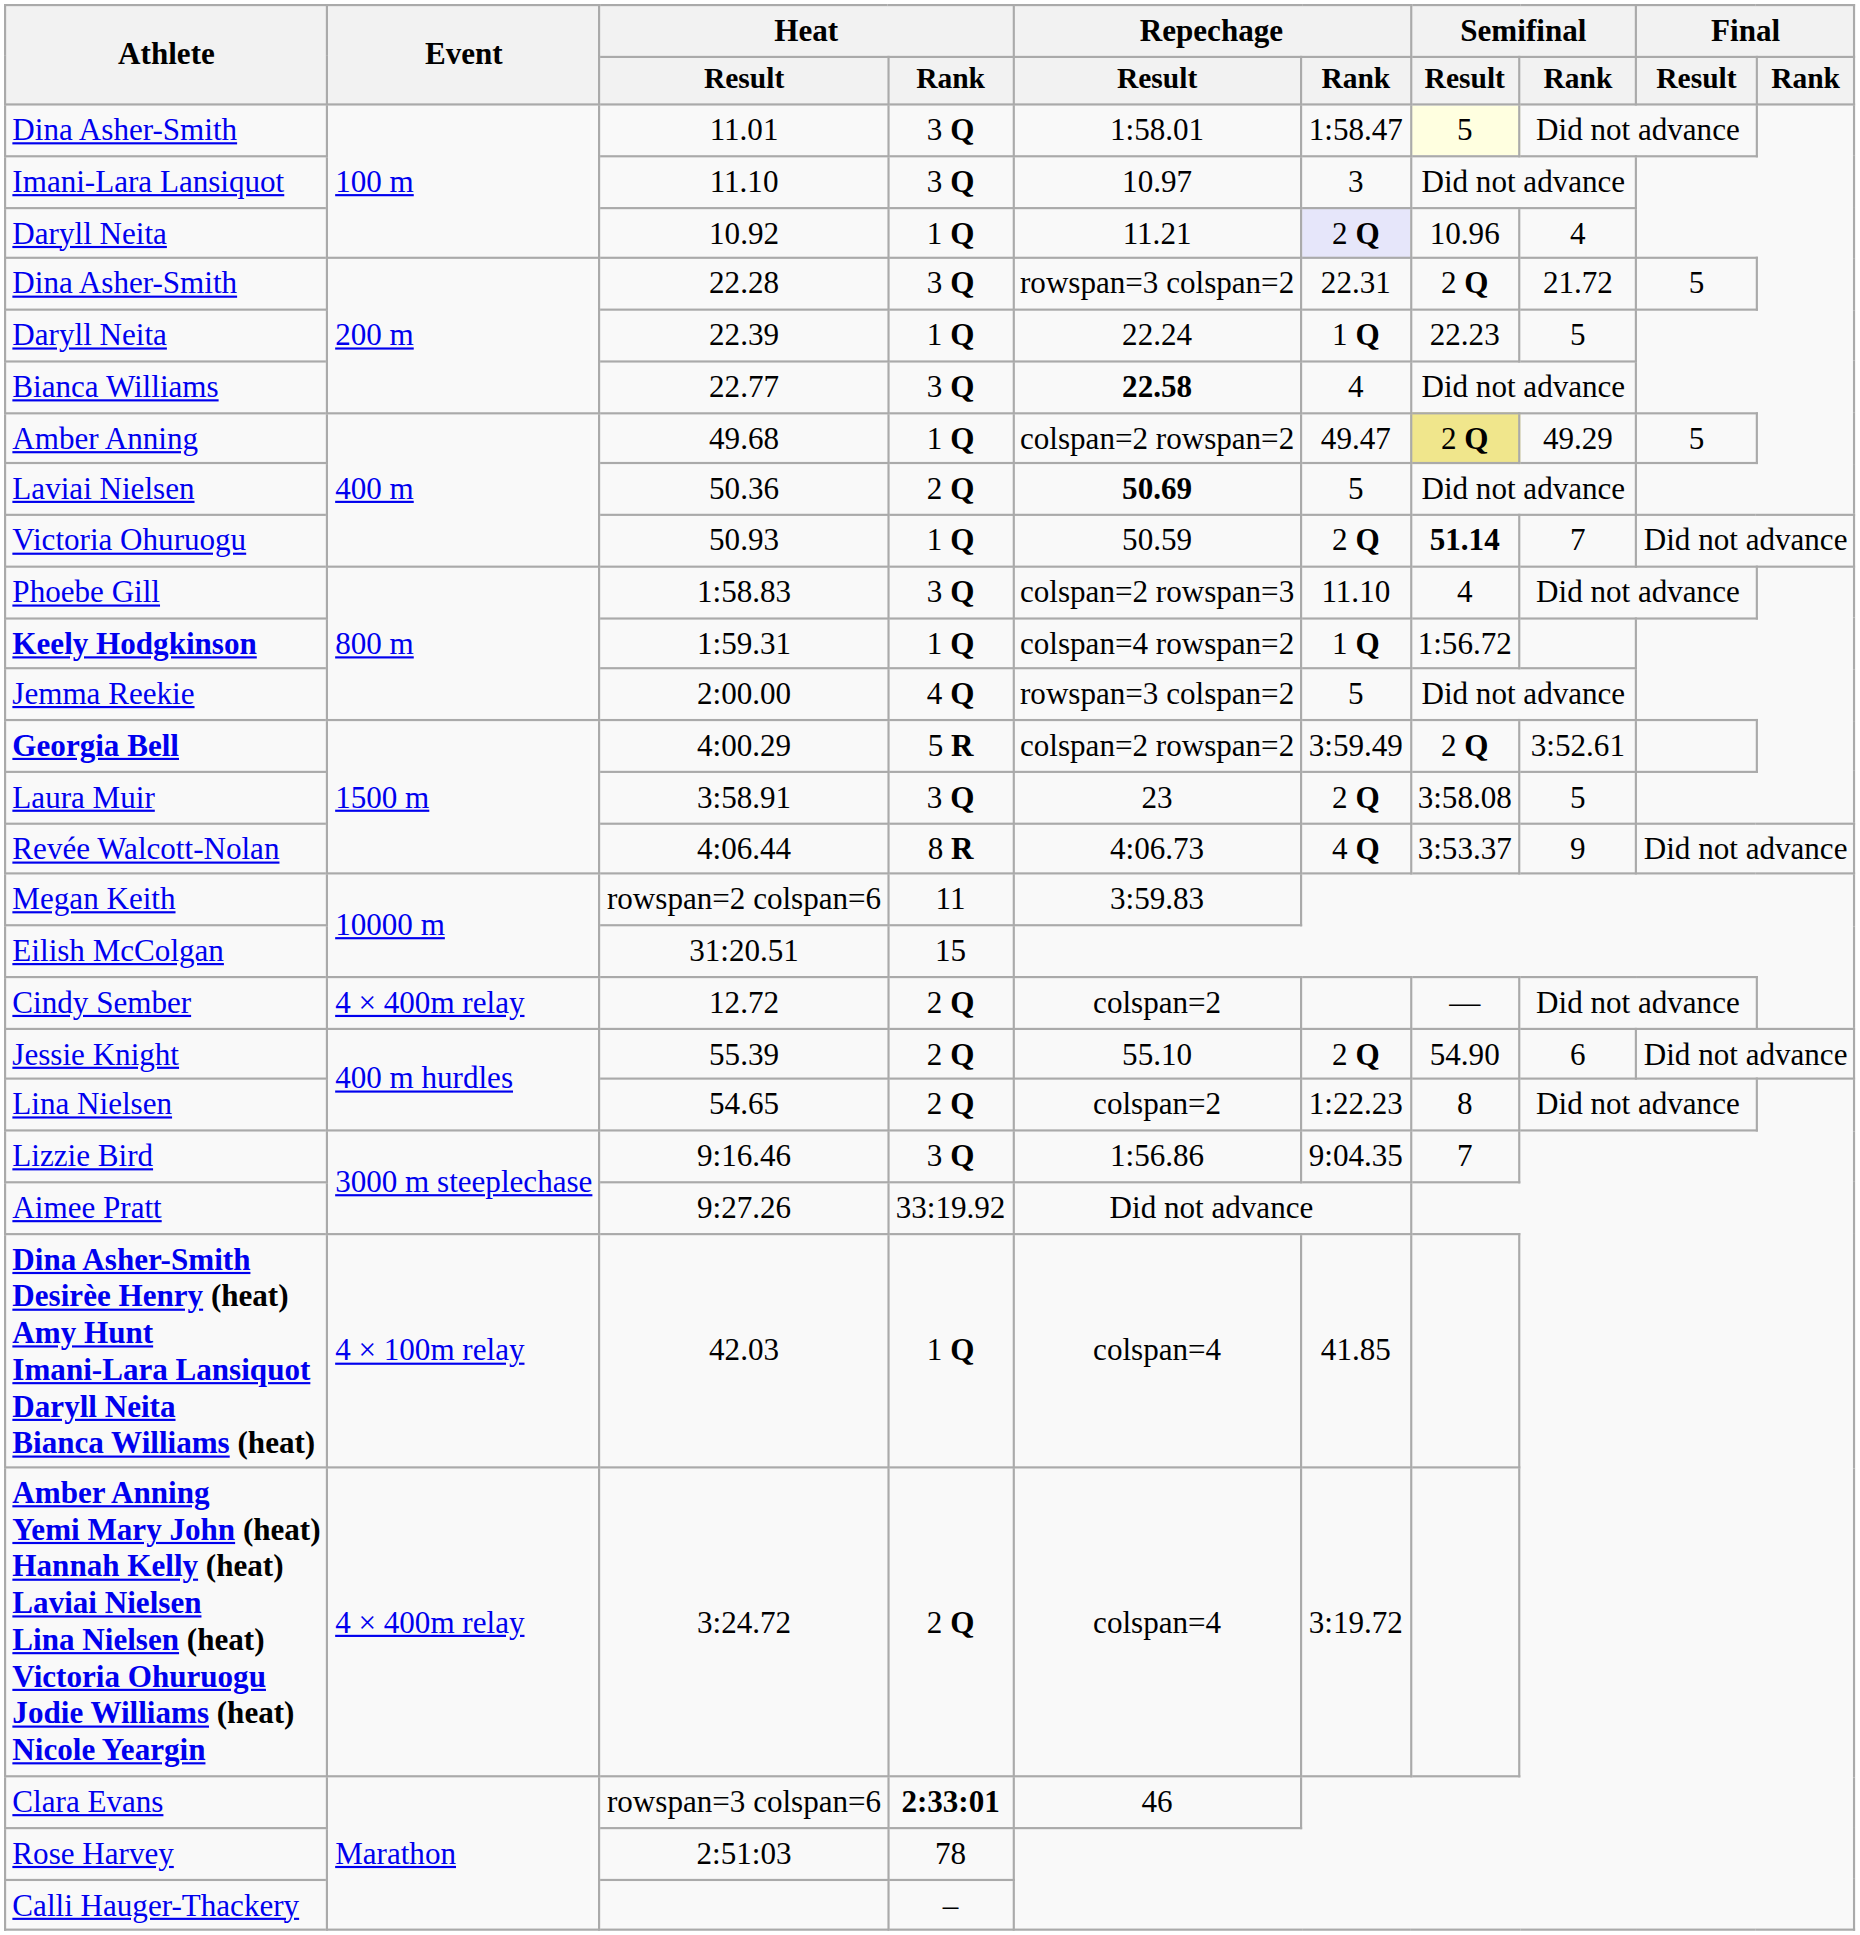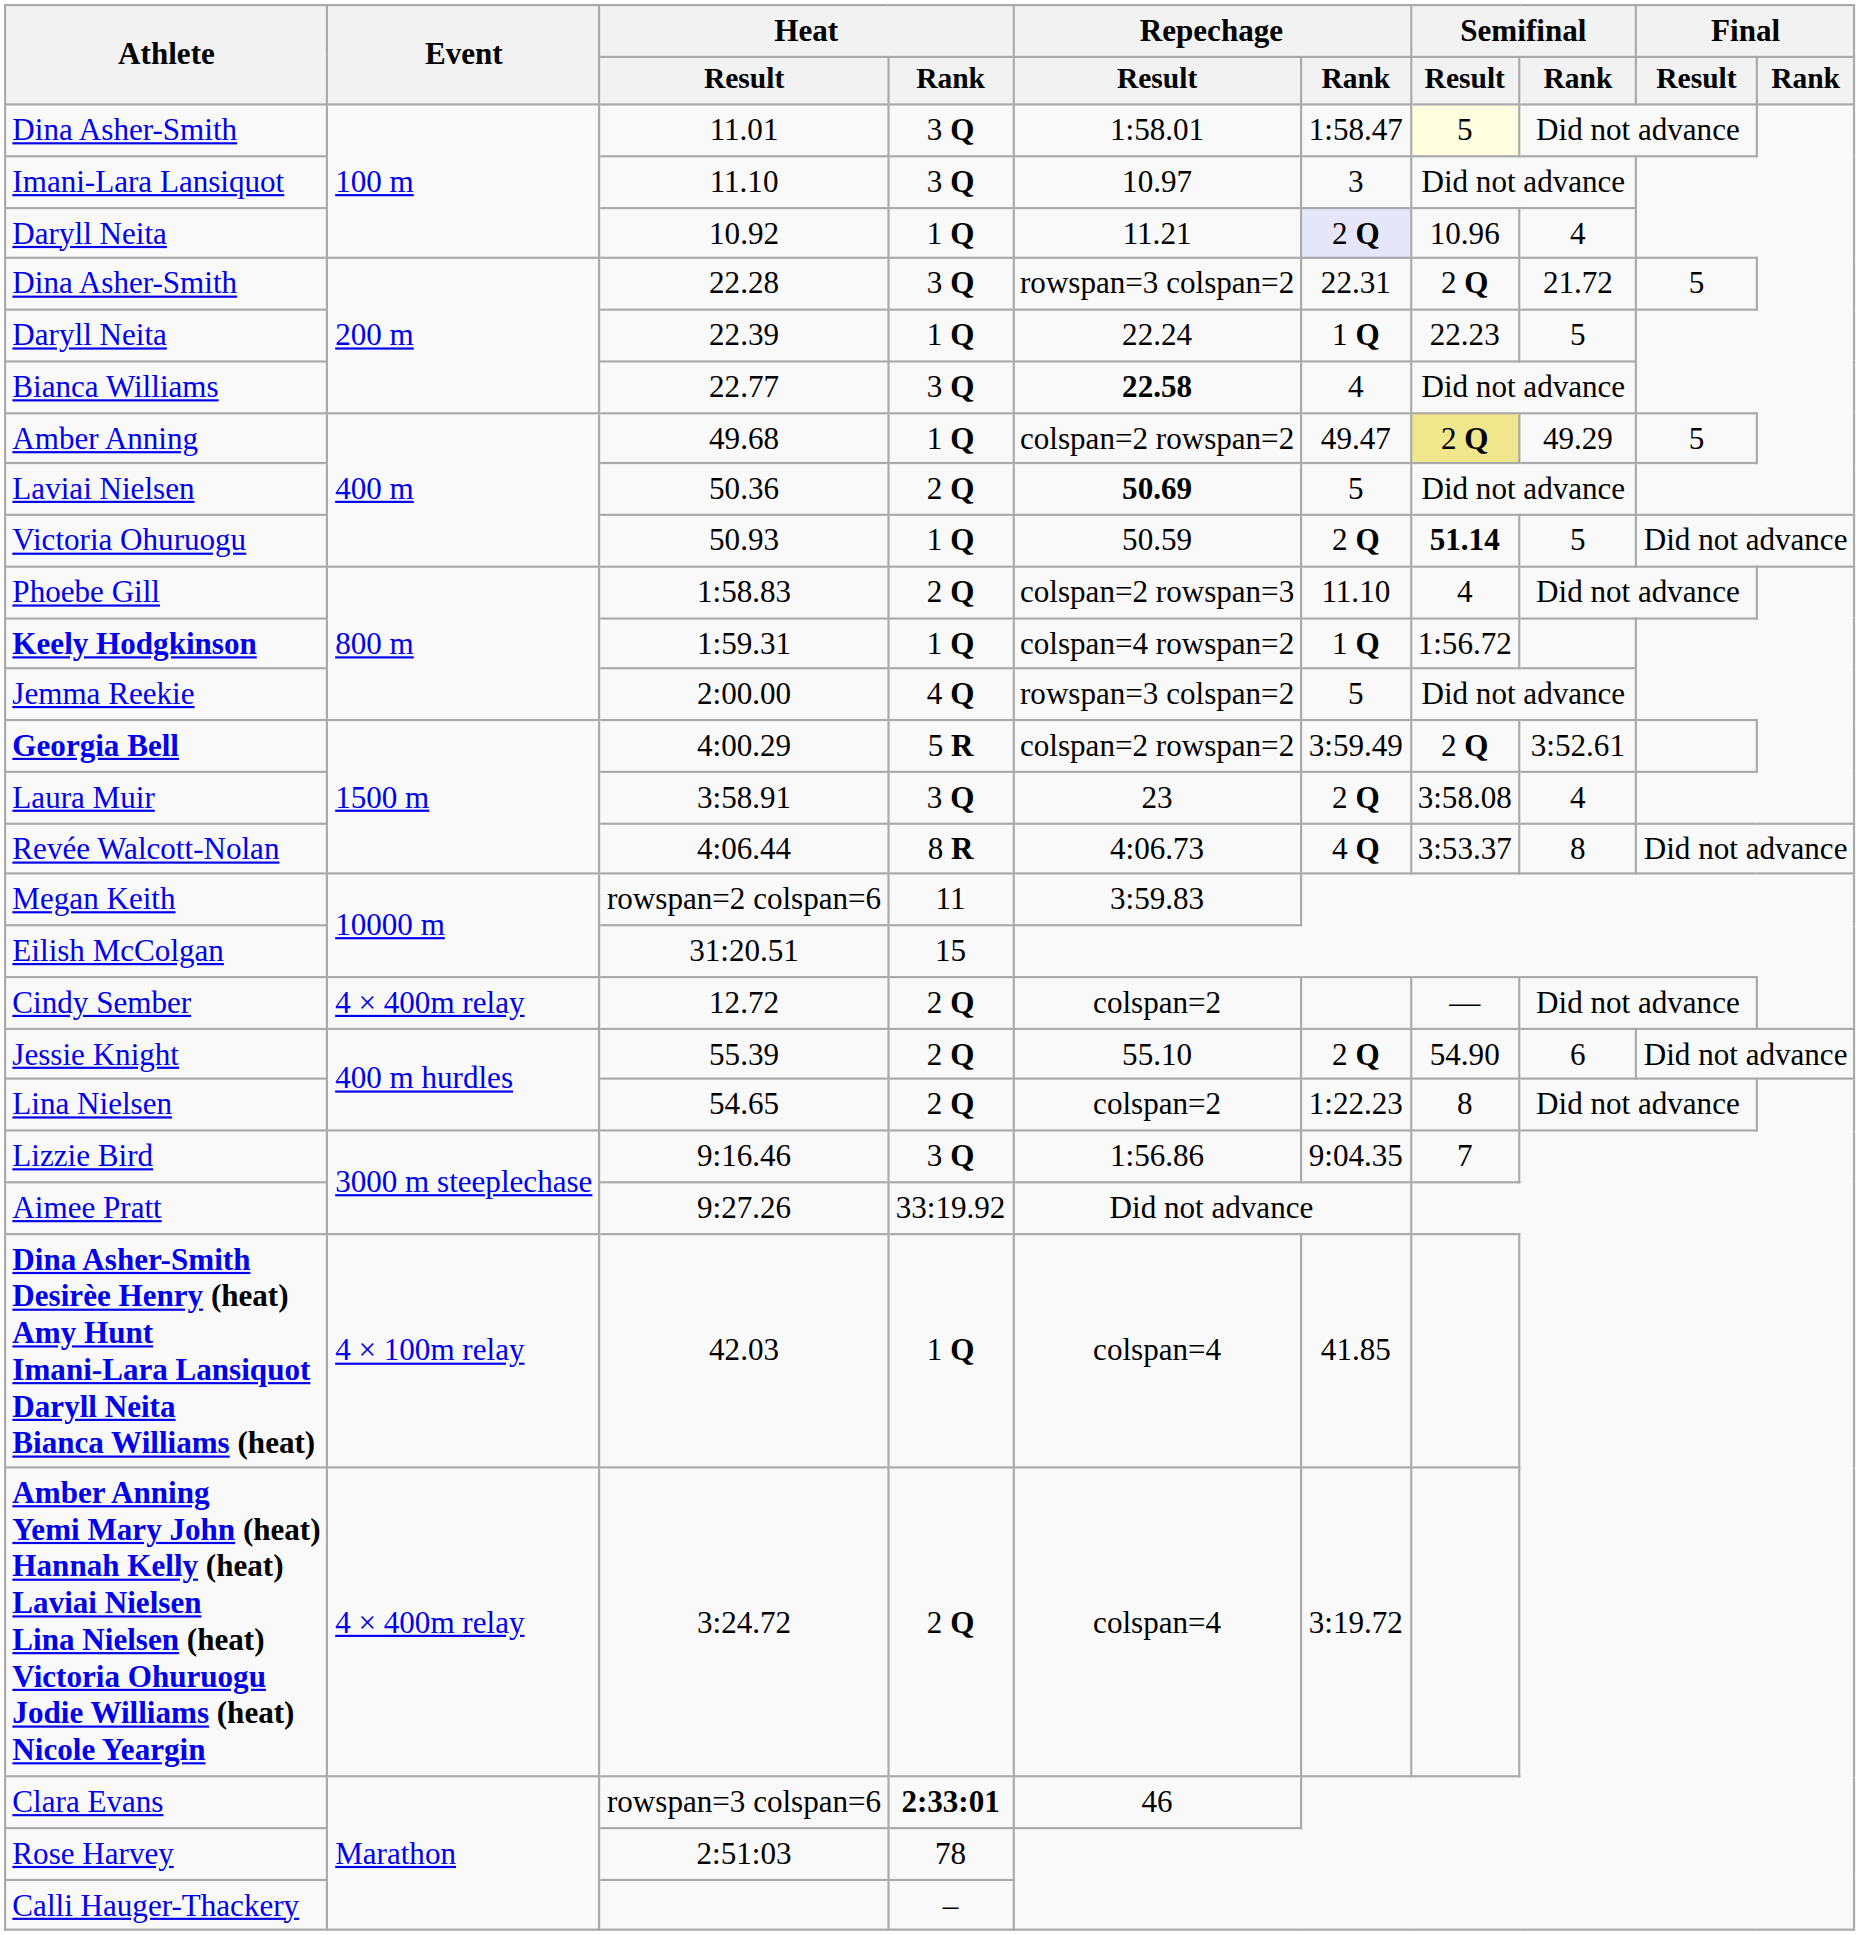(1578, 540) 7 -> (1578, 540) 5
(951, 592) 3 Q -> (951, 592) 2 Q
(1578, 797) 5 -> (1578, 797) 4
(1578, 848) 9 -> (1578, 848) 8
